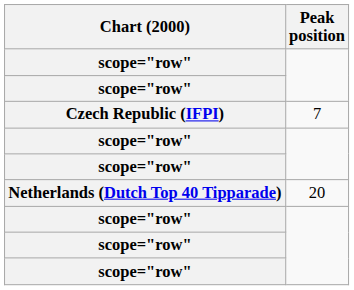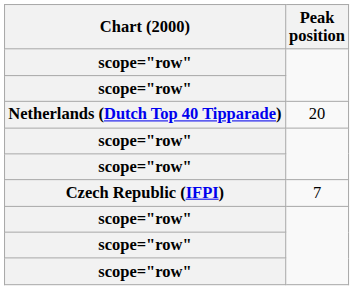rows swapped: (145, 114) <-> (145, 192)
